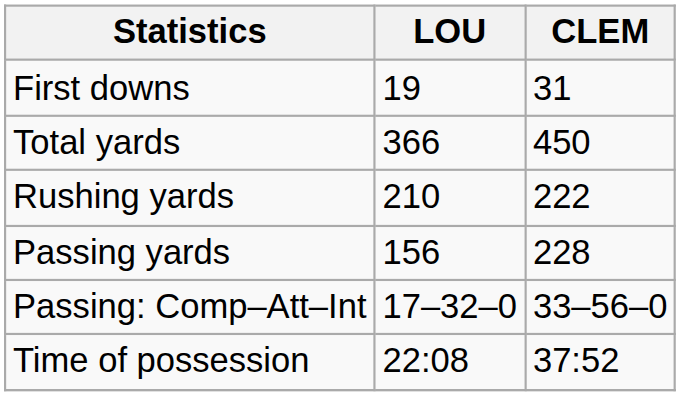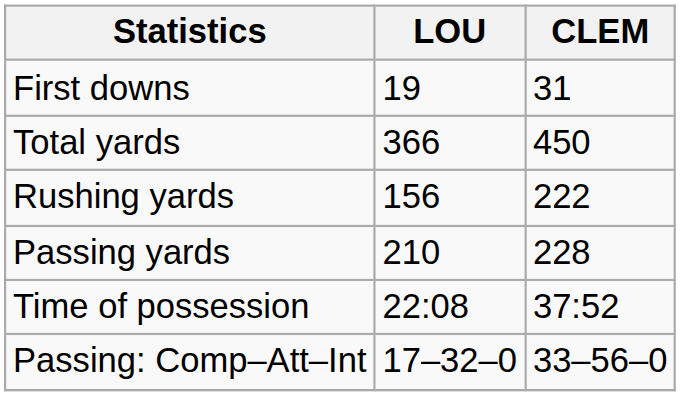(411, 196) 210 -> (411, 196) 156
(411, 251) 156 -> (411, 251) 210
rows swapped: (190, 306) <-> (161, 361)
